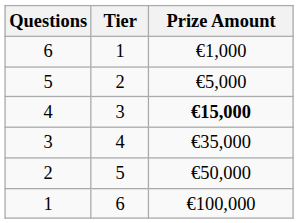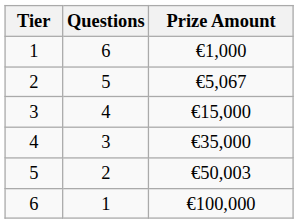columns swapped: (120, 20) <-> (48, 20)
(221, 81) €5,000 -> (221, 81) €5,067
(221, 112) bold -> (221, 112) normal
(221, 172) €50,000 -> (221, 172) €50,003
